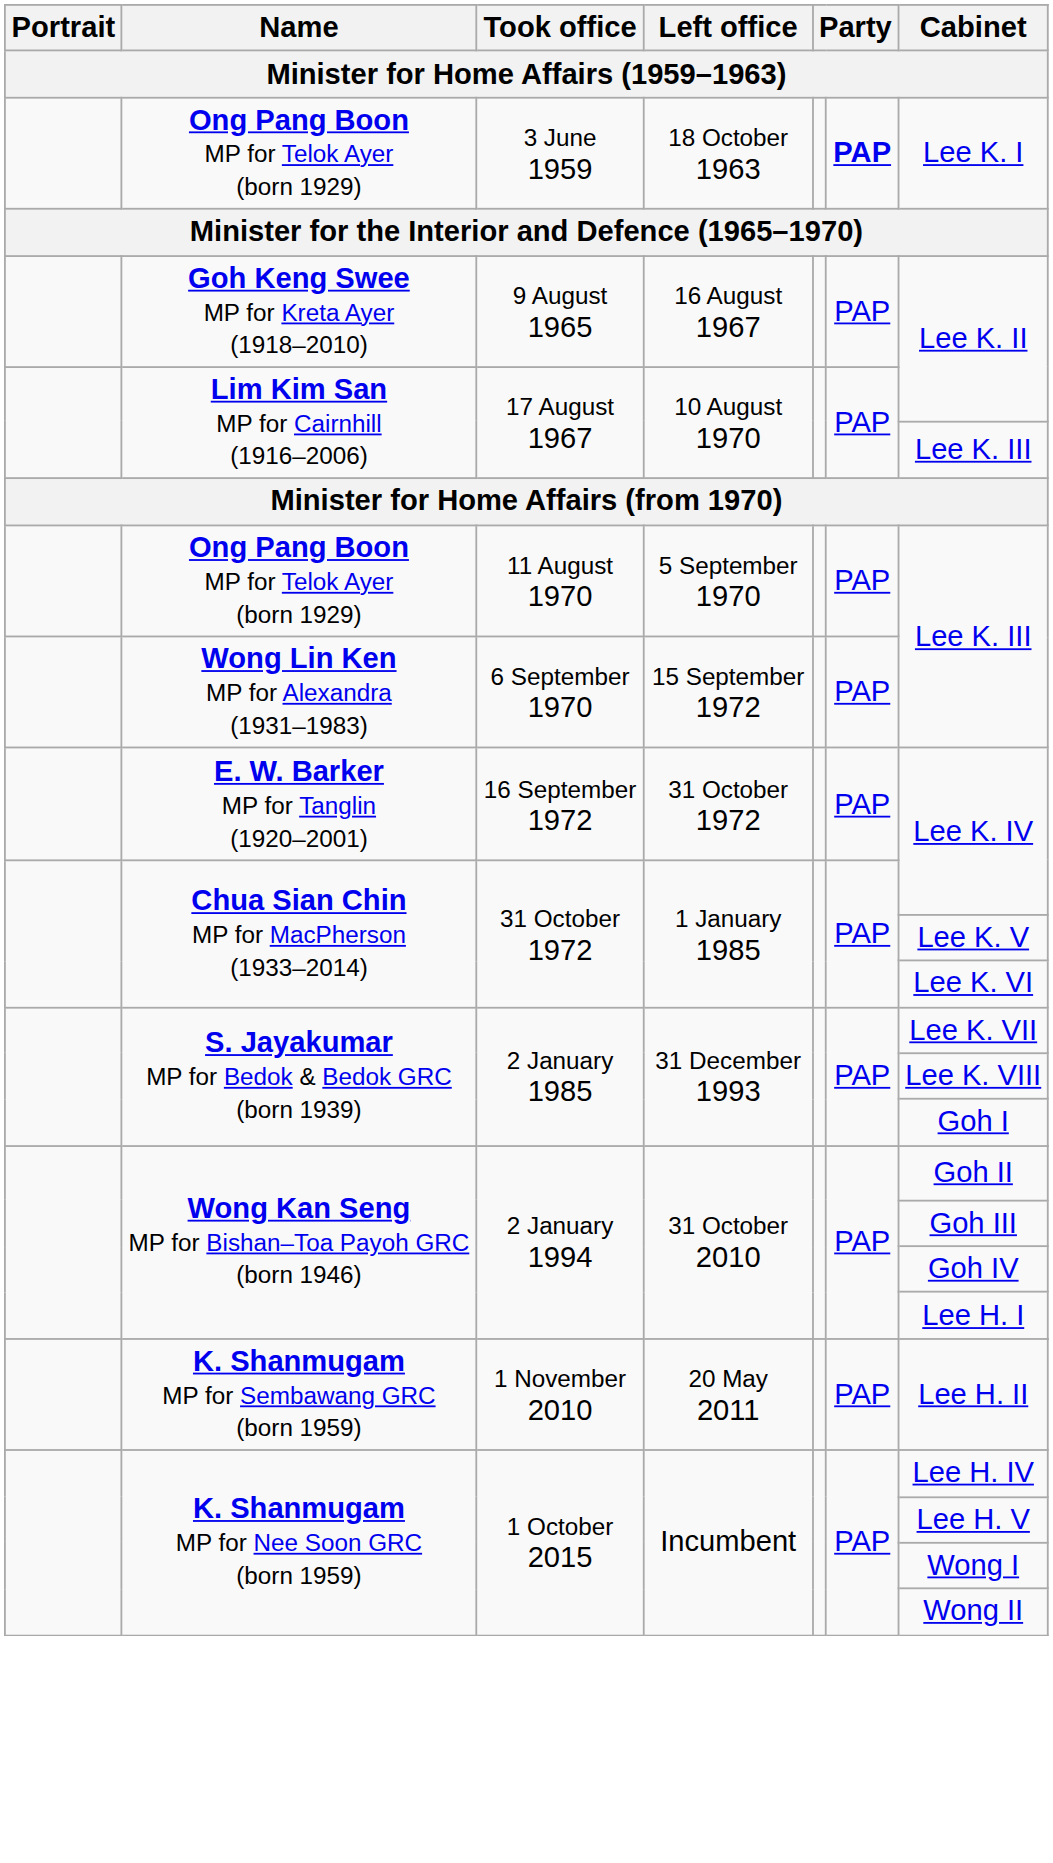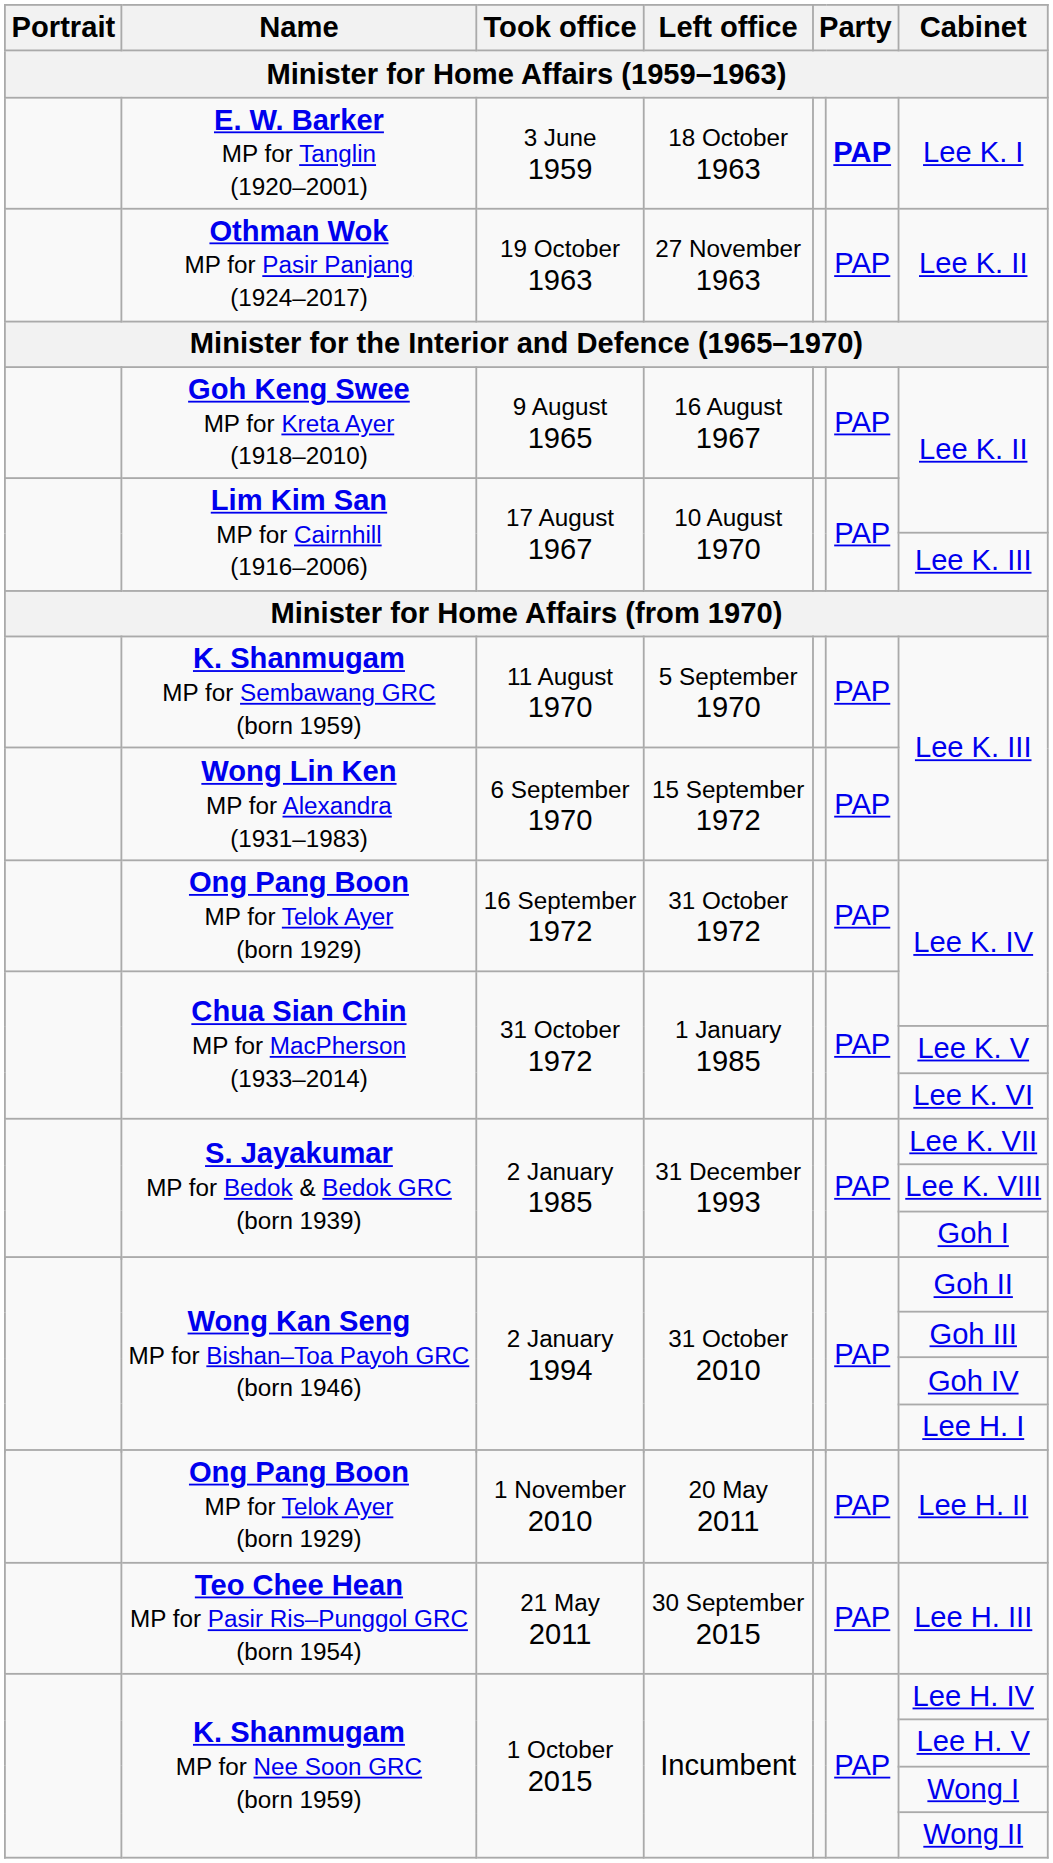(299, 152) Ong Pang Boon MP for Telok Ayer (born 1929) -> (299, 152) E. W. Barker MP for Tanglin (1920–2001)
+ row: (560, 266)
(299, 580) Ong Pang Boon MP for Telok Ayer (born 1929) -> (299, 691) K. Shanmugam MP for Sembawang GRC (born 1959)
(299, 803) E. W. Barker MP for Tanglin (1920–2001) -> (299, 915) Ong Pang Boon MP for Telok Ayer (born 1929)
(299, 1393) K. Shanmugam MP for Sembawang GRC (born 1959) -> (299, 1505) Ong Pang Boon MP for Telok Ayer (born 1929)
+ row: (560, 1619)
